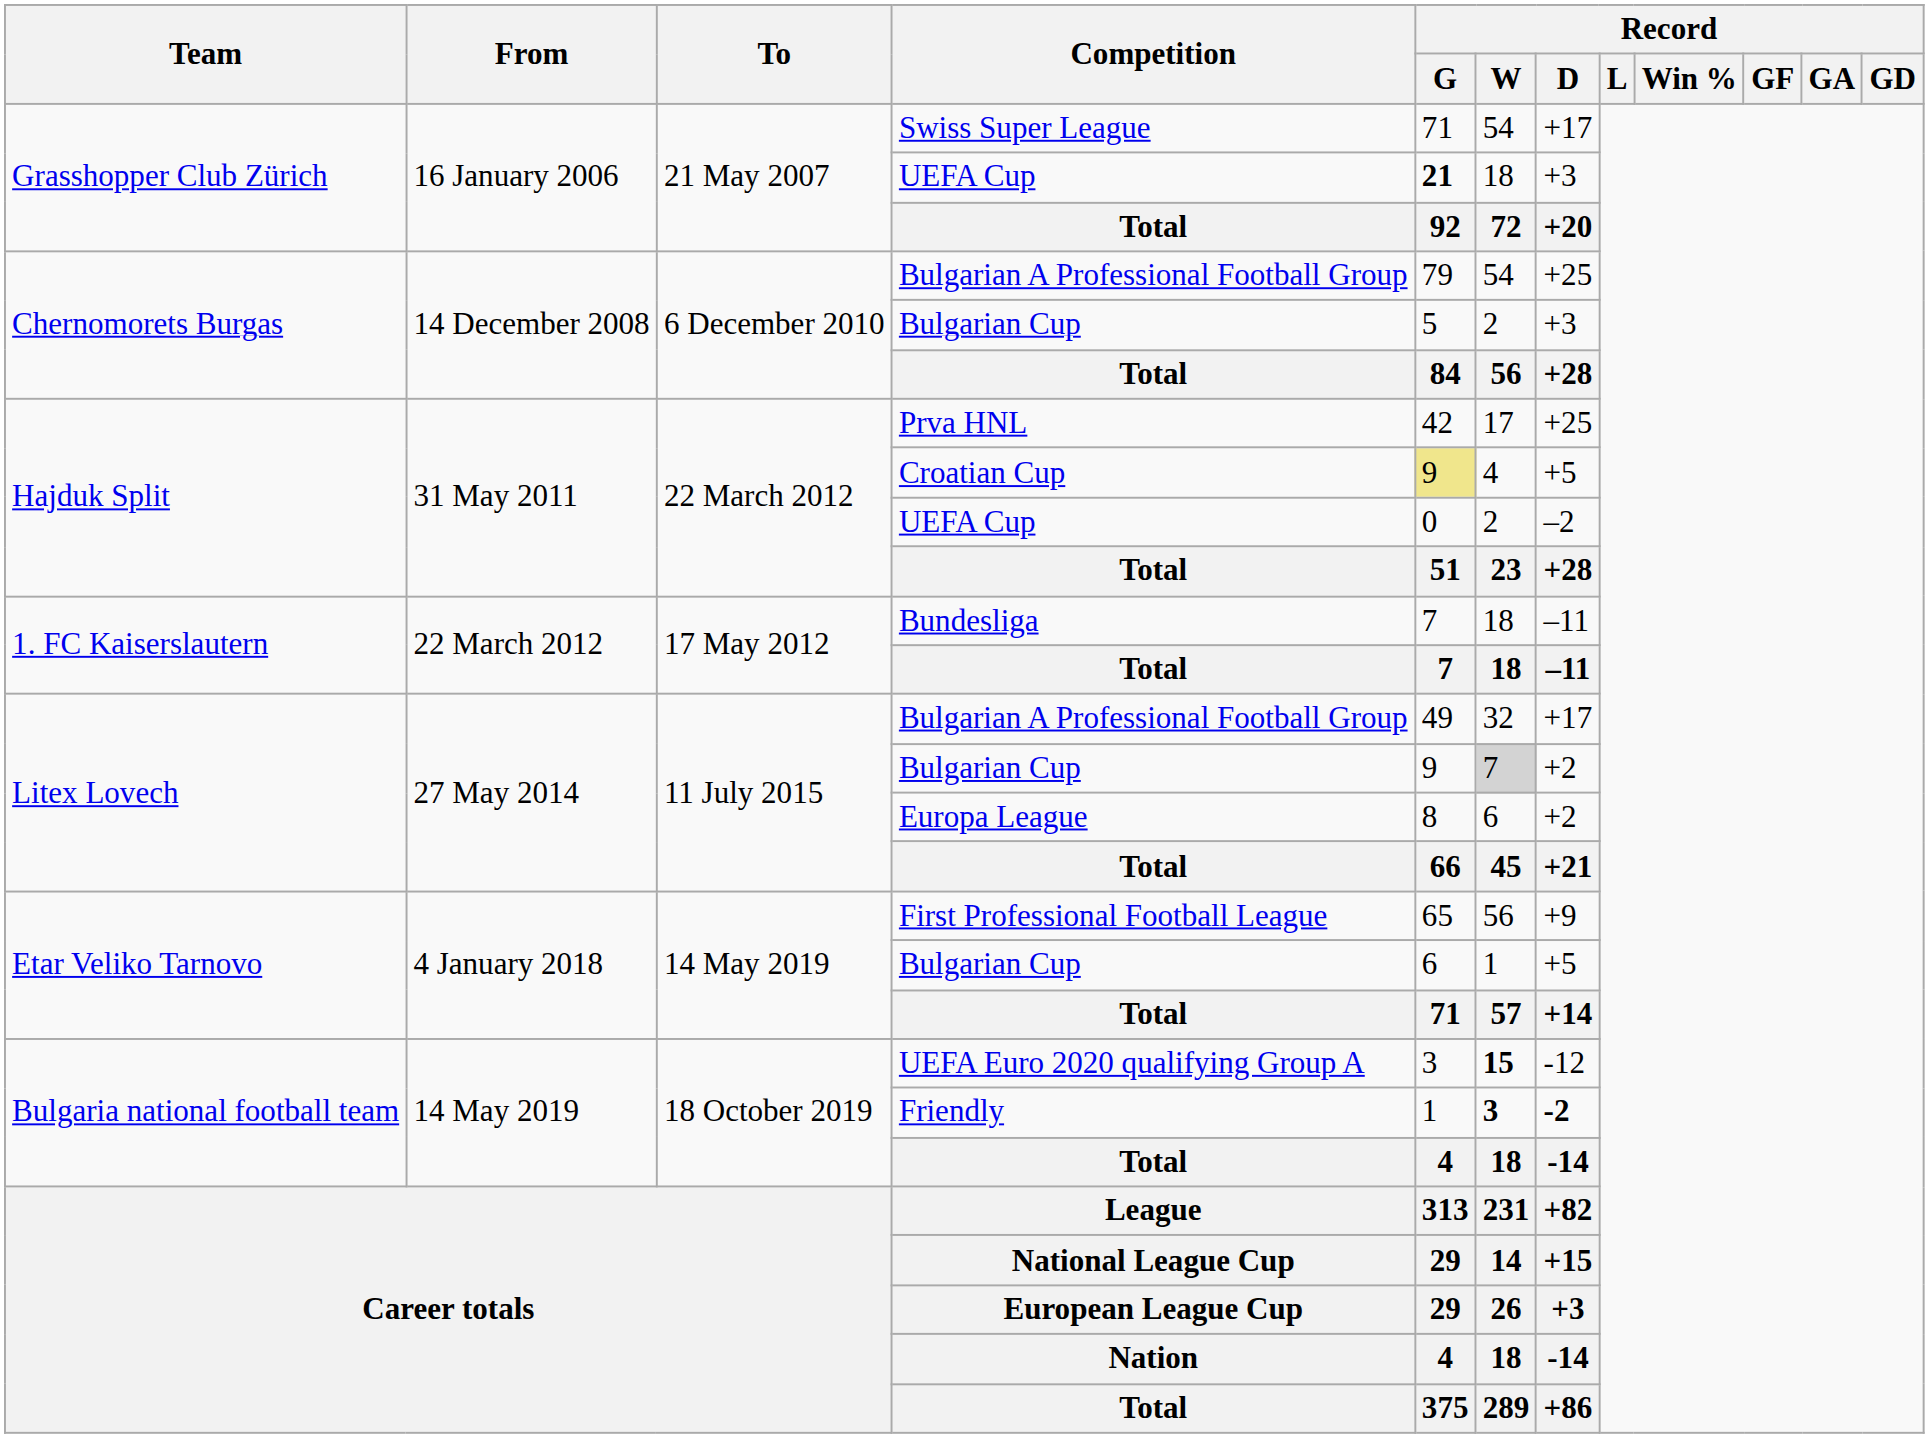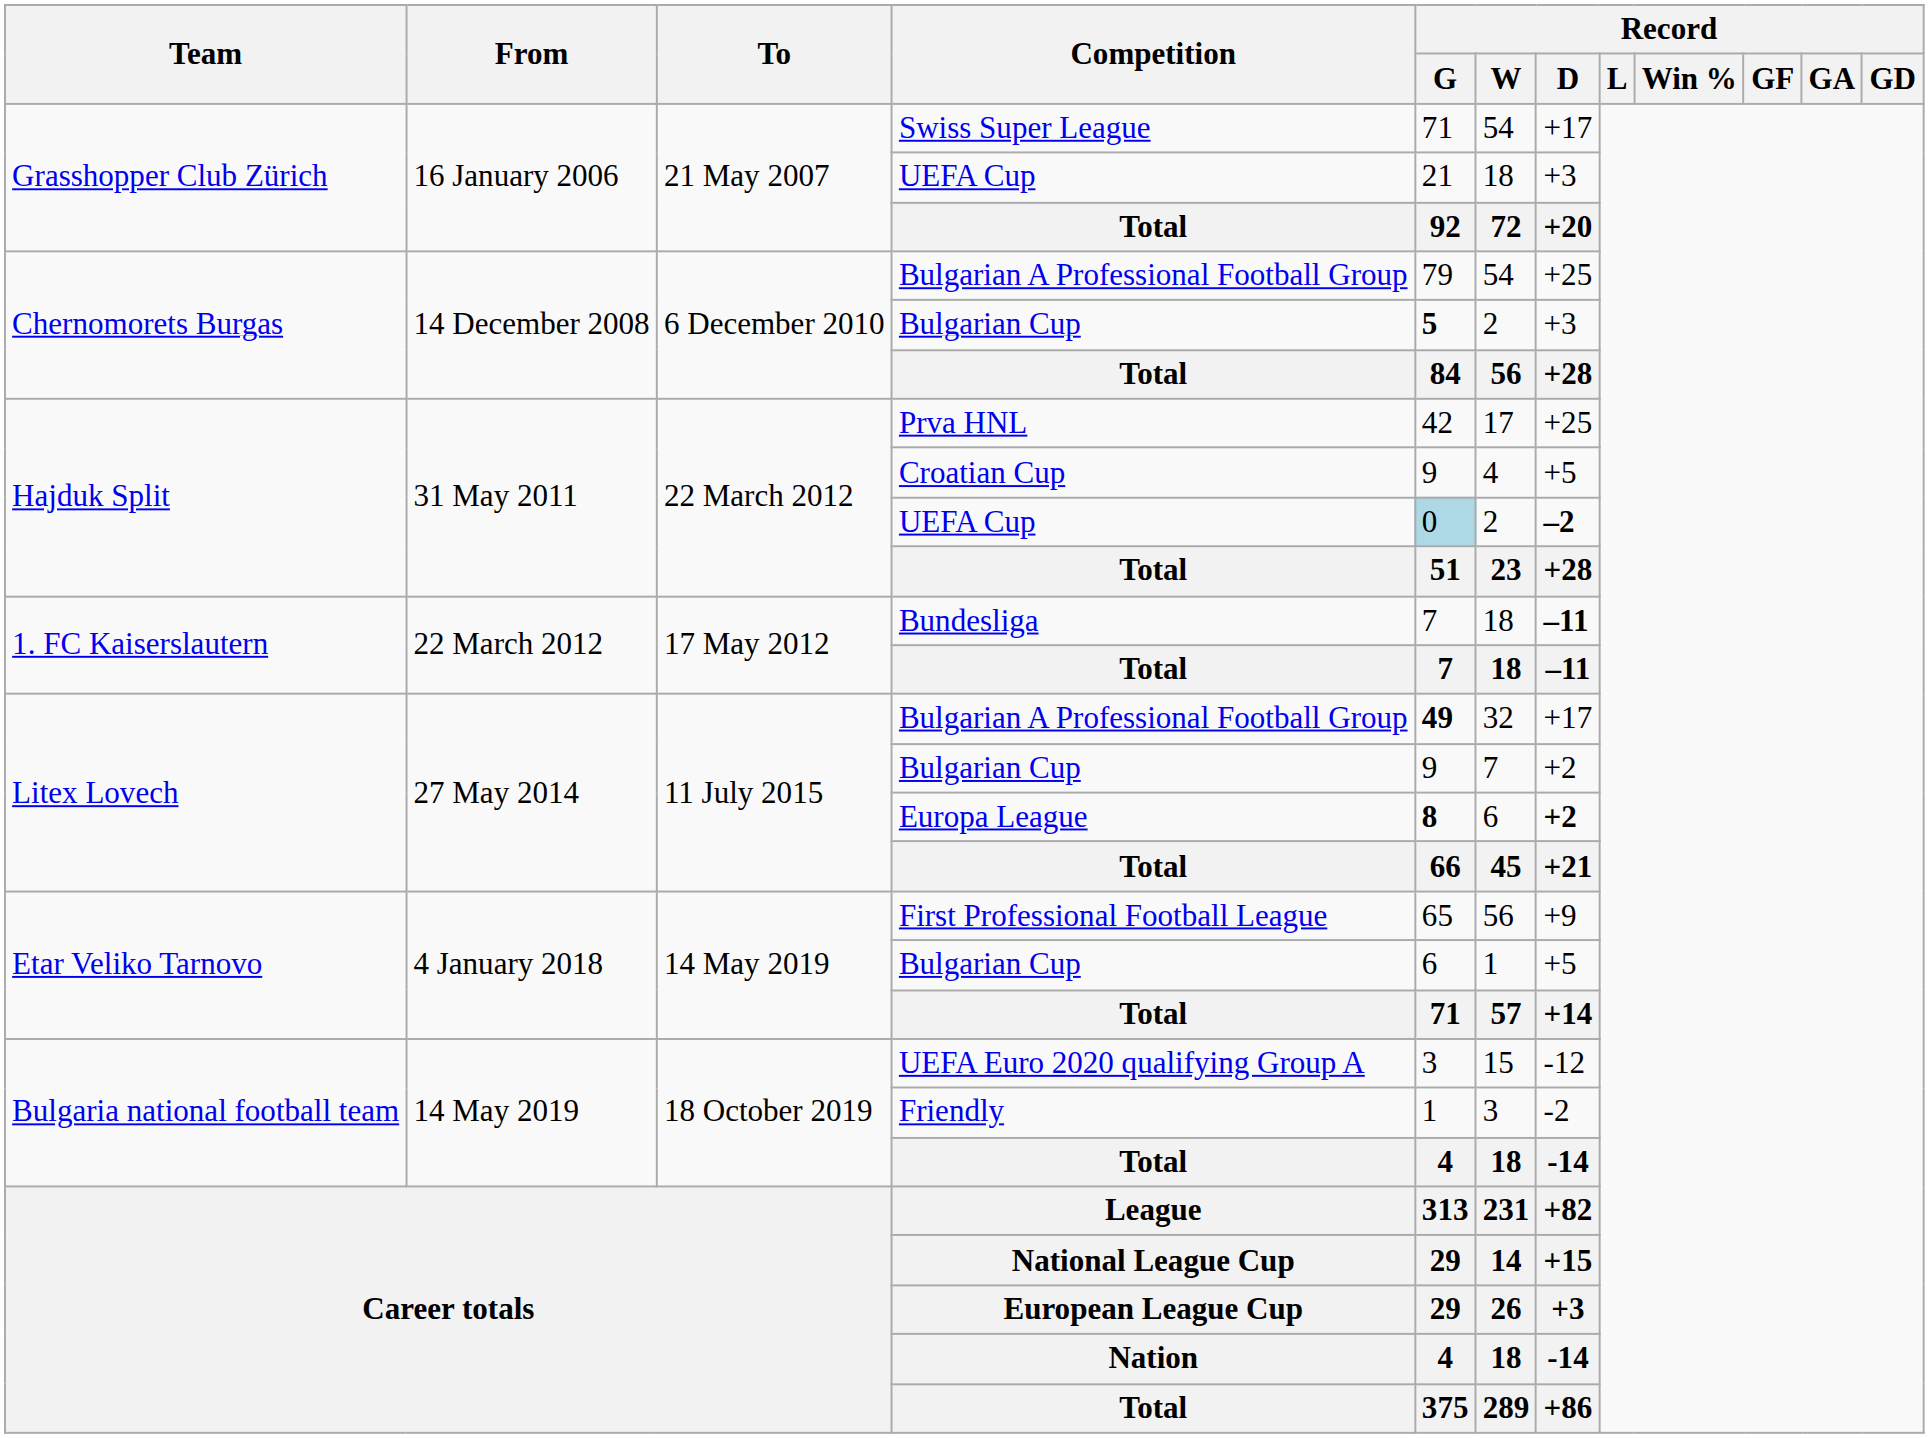(1437, 176) bold -> (1437, 176) normal
(1430, 324) normal -> (1430, 324) bold
(1430, 472) khaki background -> (1430, 472) no background
(1430, 521) no background -> (1430, 521) lightblue background
(1559, 521) normal -> (1559, 521) bold
(1566, 619) normal -> (1566, 619) bold
(1437, 718) normal -> (1437, 718) bold
(1490, 767) lightgrey background -> (1490, 767) no background
(1430, 816) normal -> (1430, 816) bold
(1560, 816) normal -> (1560, 816) bold
(1498, 1062) bold -> (1498, 1062) normal
(1490, 1112) bold -> (1490, 1112) normal
(1557, 1112) bold -> (1557, 1112) normal
